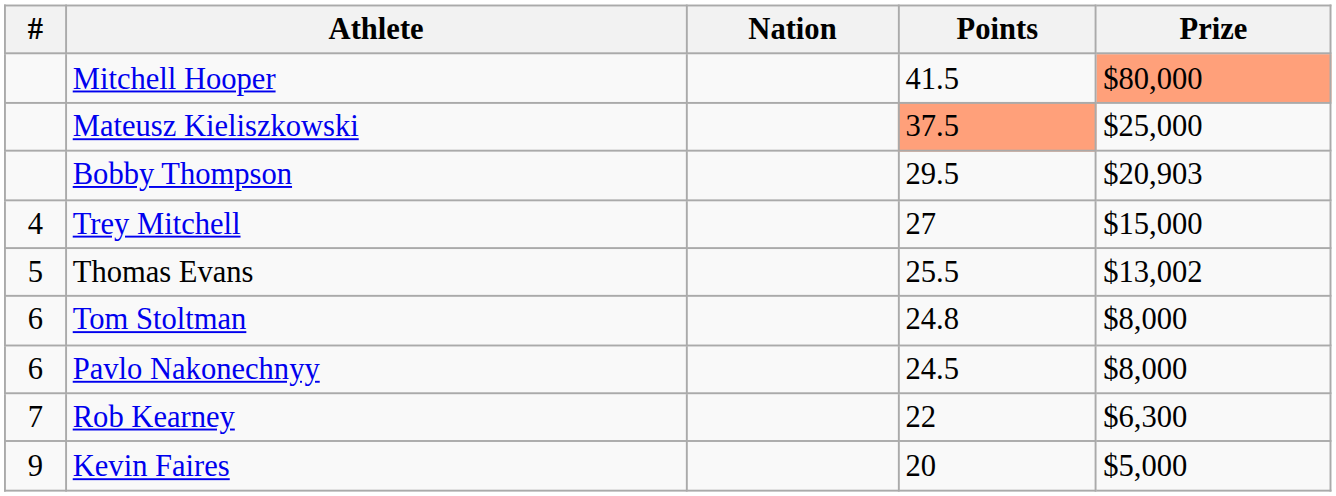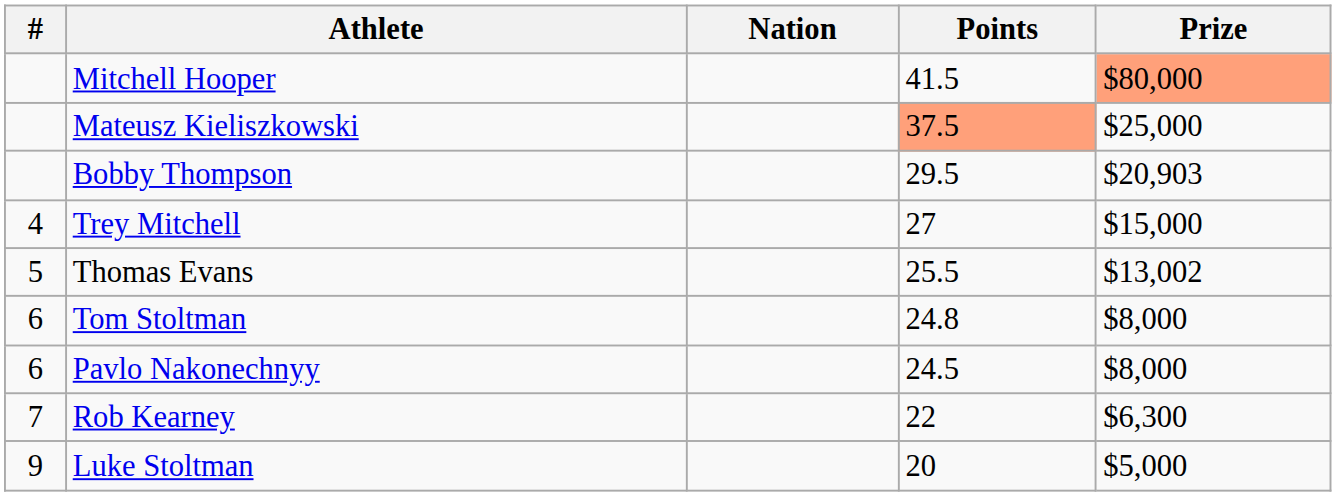- row: (151, 465)
+ row: (163, 465)
